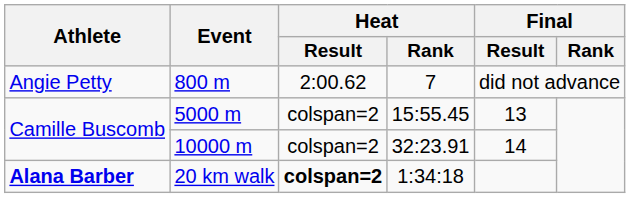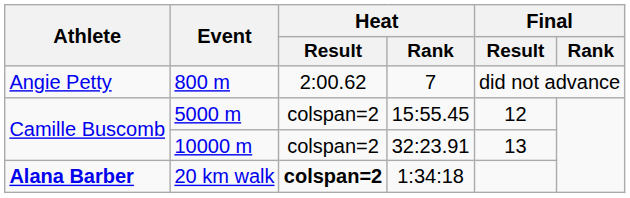(515, 114) 13 -> (515, 114) 12
(515, 146) 14 -> (515, 146) 13
